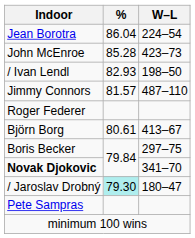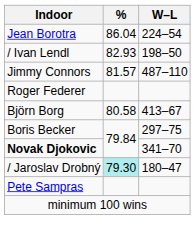- row: (46, 53)
(121, 129) 80.61 -> (121, 110) 80.58
